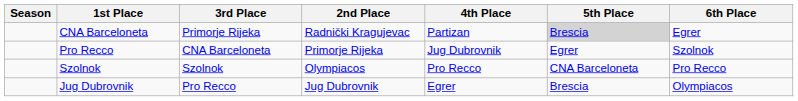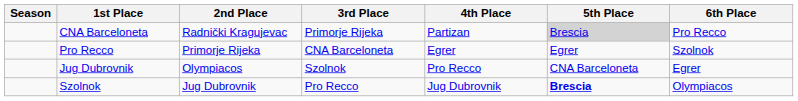columns swapped: (363, 13) <-> (241, 13)
(687, 31) Egrer -> (699, 31) Pro Recco
(464, 50) Jug Dubrovnik -> (441, 50) Egrer
(80, 68) Szolnok -> (96, 68) Jug Dubrovnik
(699, 68) Pro Recco -> (687, 68) Egrer
(96, 86) Jug Dubrovnik -> (80, 86) Szolnok
(441, 86) Egrer -> (464, 86) Jug Dubrovnik
(569, 86) normal -> (571, 86) bold
